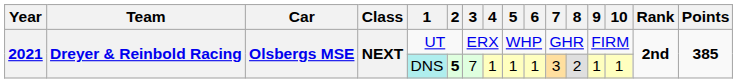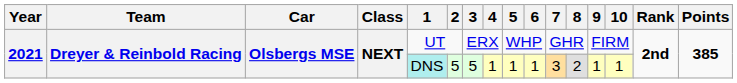(455, 66) bold -> (455, 66) normal
(473, 66) 7 -> (473, 66) 5
